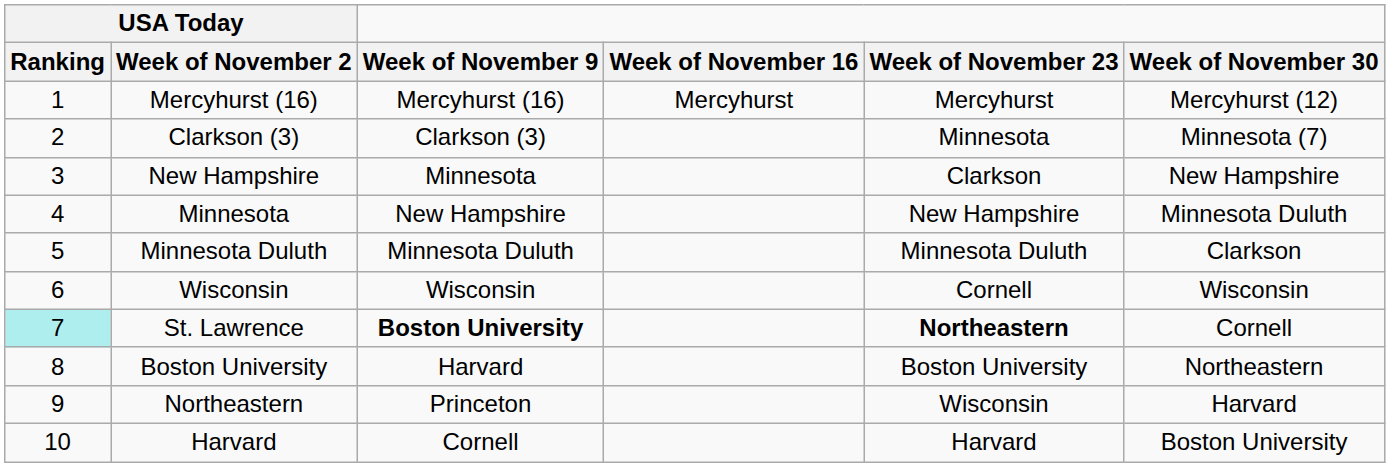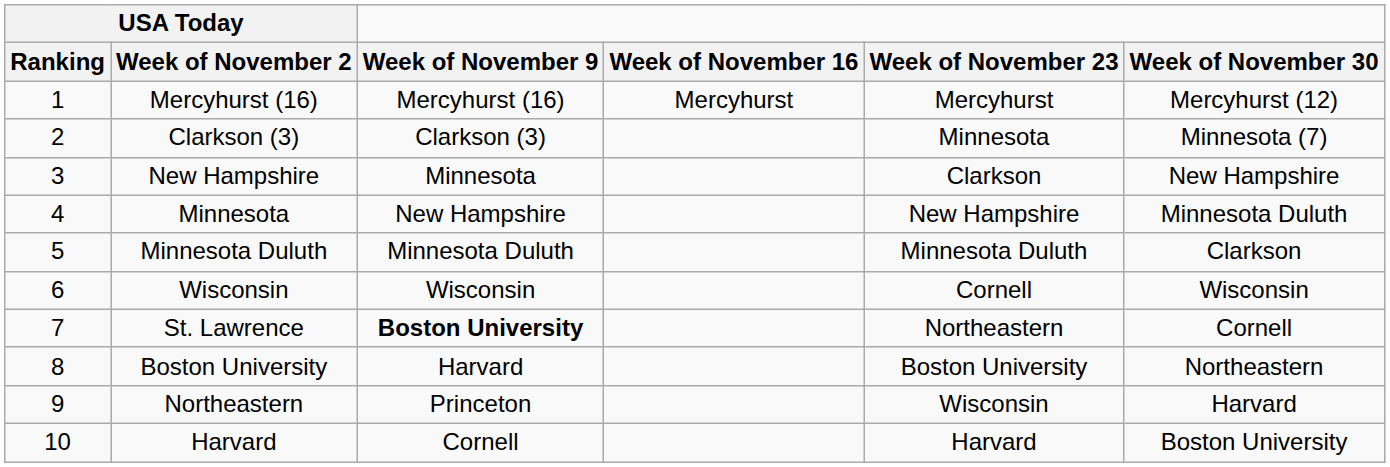(58, 328) paleturquoise background -> (58, 328) no background
(994, 328) bold -> (994, 328) normal
